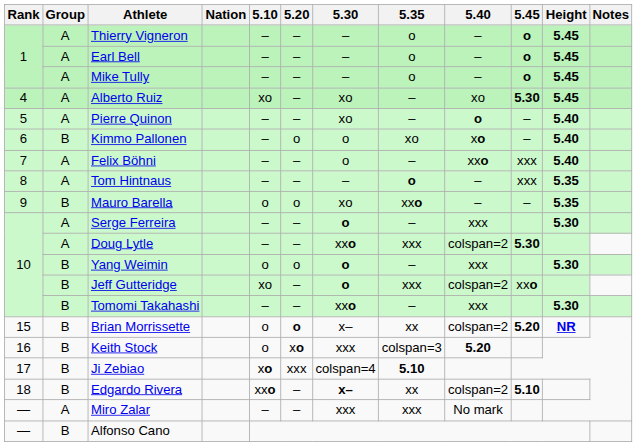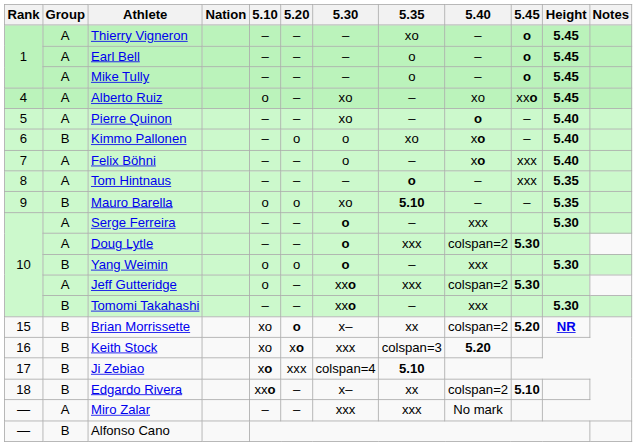(412, 35) o -> (412, 35) xo
(265, 98) xo -> (265, 98) o
(527, 98) 5.30 -> (527, 98) xxo
(478, 160) xxo -> (478, 160) xo
(412, 202) xxo -> (412, 202) 5.10
(346, 243) xxo -> (346, 243) o
(65, 285) B -> (65, 285) A
(265, 285) xo -> (265, 285) o
(346, 285) o -> (346, 285) xxo
(527, 285) xxo -> (527, 285) 5.30
(265, 327) o -> (265, 327) xo
(265, 347) o -> (265, 347) xo
(346, 389) bold -> (346, 389) normal
